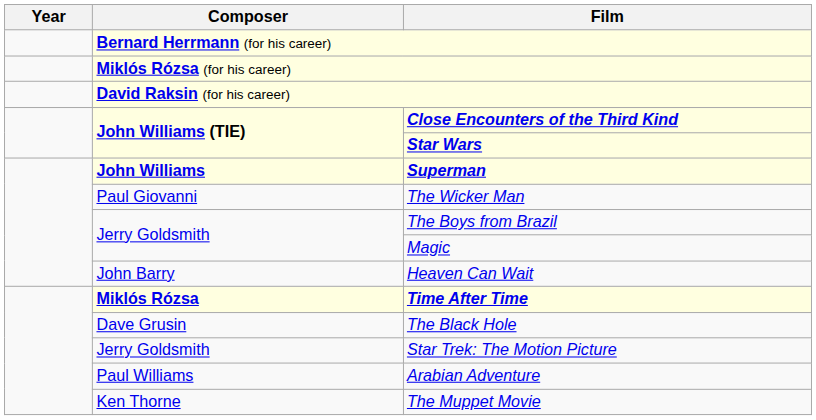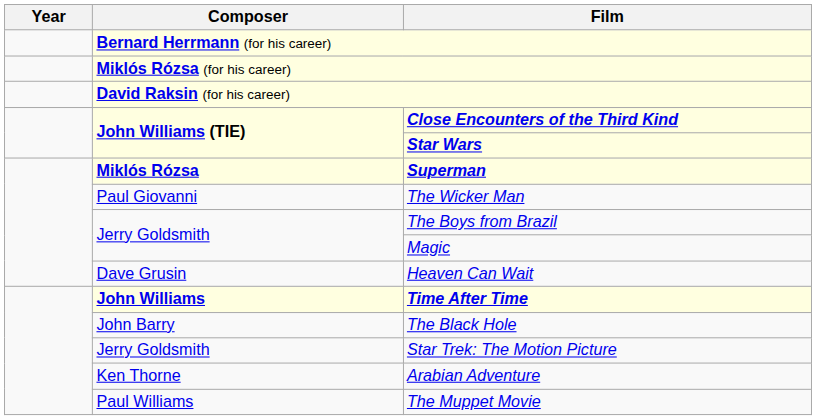(151, 171) John Williams -> (148, 171) Miklós Rózsa
(136, 273) John Barry -> (141, 273) Dave Grusin
(148, 299) Miklós Rózsa -> (151, 299) John Williams
(141, 324) Dave Grusin -> (136, 324) John Barry
(145, 376) Paul Williams -> (139, 376) Ken Thorne
(139, 401) Ken Thorne -> (145, 401) Paul Williams
